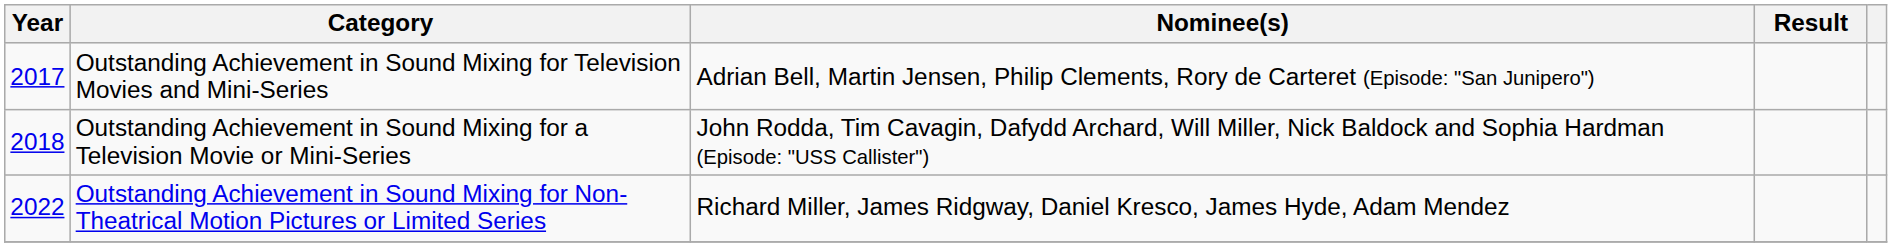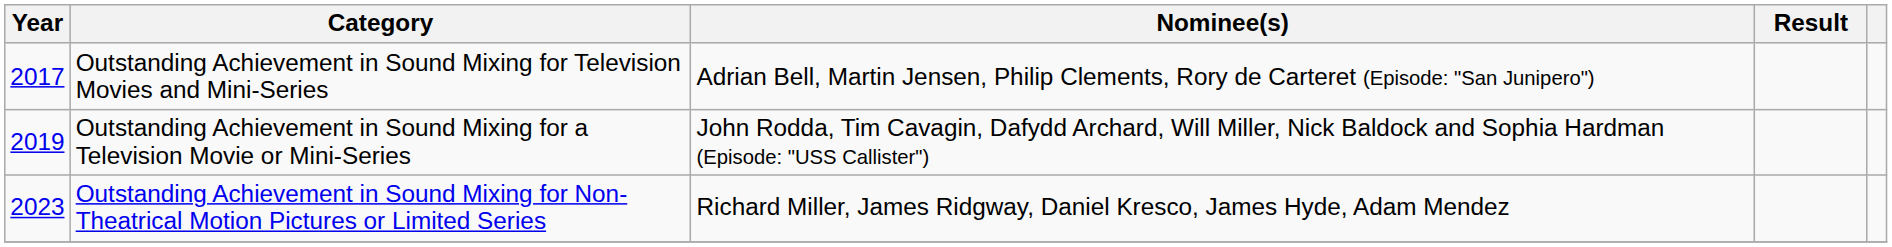(37, 141) 2018 -> (37, 141) 2019
(37, 207) 2022 -> (37, 207) 2023
